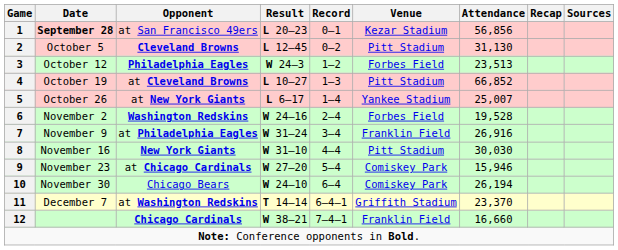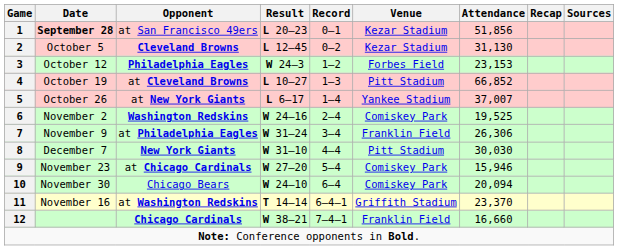(493, 30) 56,856 -> (493, 30) 51,856
(406, 47) Pitt Stadium -> (406, 47) Kezar Stadium
(493, 64) 23,513 -> (493, 64) 23,153
(493, 99) 25,007 -> (493, 99) 37,007
(406, 116) Forbes Field -> (406, 116) Comiskey Park
(493, 116) 19,528 -> (493, 116) 19,525
(493, 133) 26,916 -> (493, 133) 26,306
(75, 150) November 16 -> (75, 150) December 7
(493, 185) 26,194 -> (493, 185) 20,094
(75, 202) December 7 -> (75, 202) November 16
